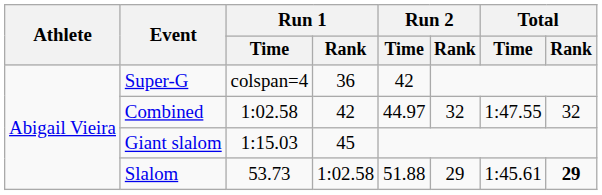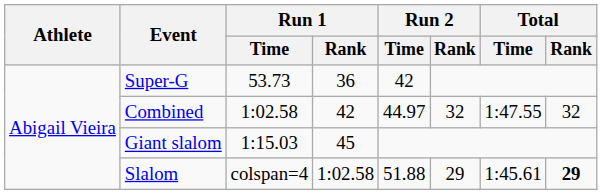(269, 80) colspan=4 -> (269, 80) 53.73
(269, 174) 53.73 -> (269, 174) colspan=4
